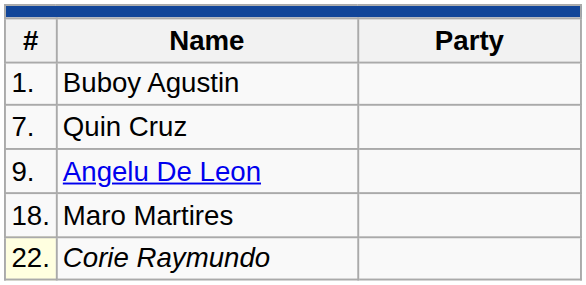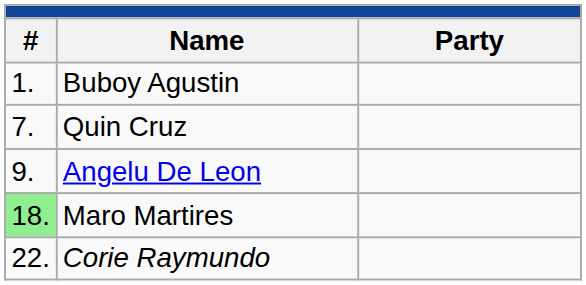(31, 215) no background -> (31, 215) lightgreen background
(31, 259) lightyellow background -> (31, 259) no background
